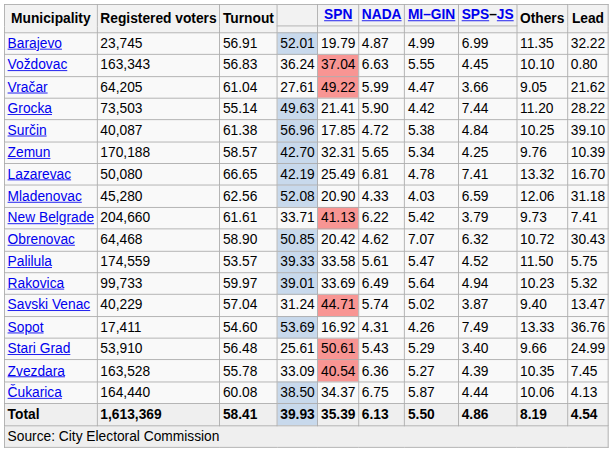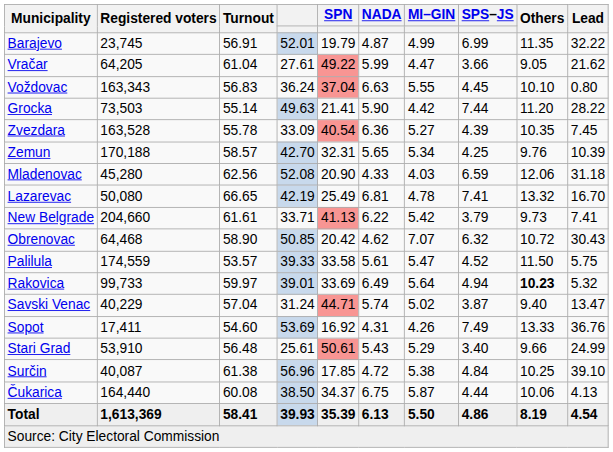rows swapped: (37, 65) <-> (28, 87)
rows swapped: (36, 370) <-> (27, 130)
rows swapped: (39, 174) <-> (45, 196)
(537, 283) normal -> (537, 283) bold
